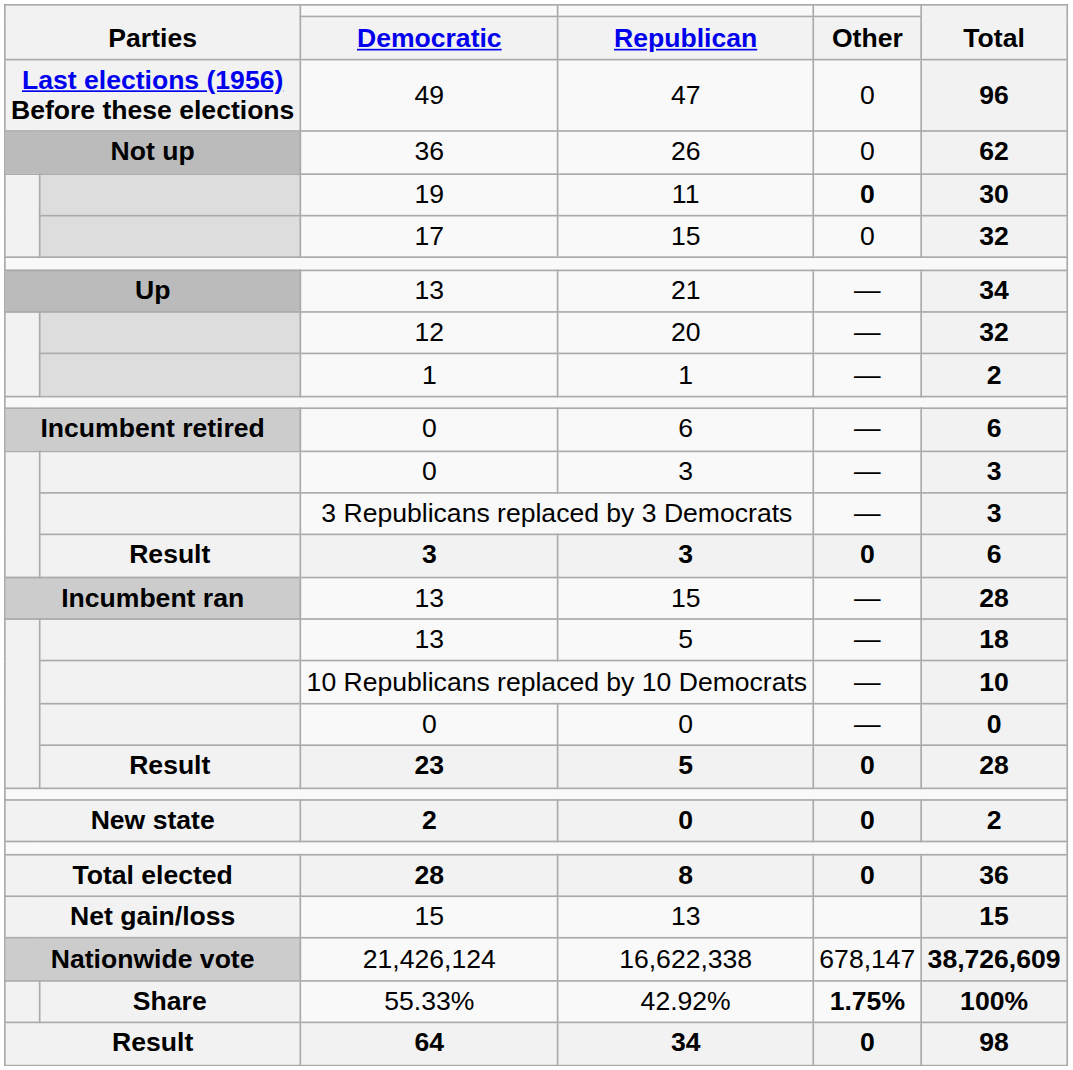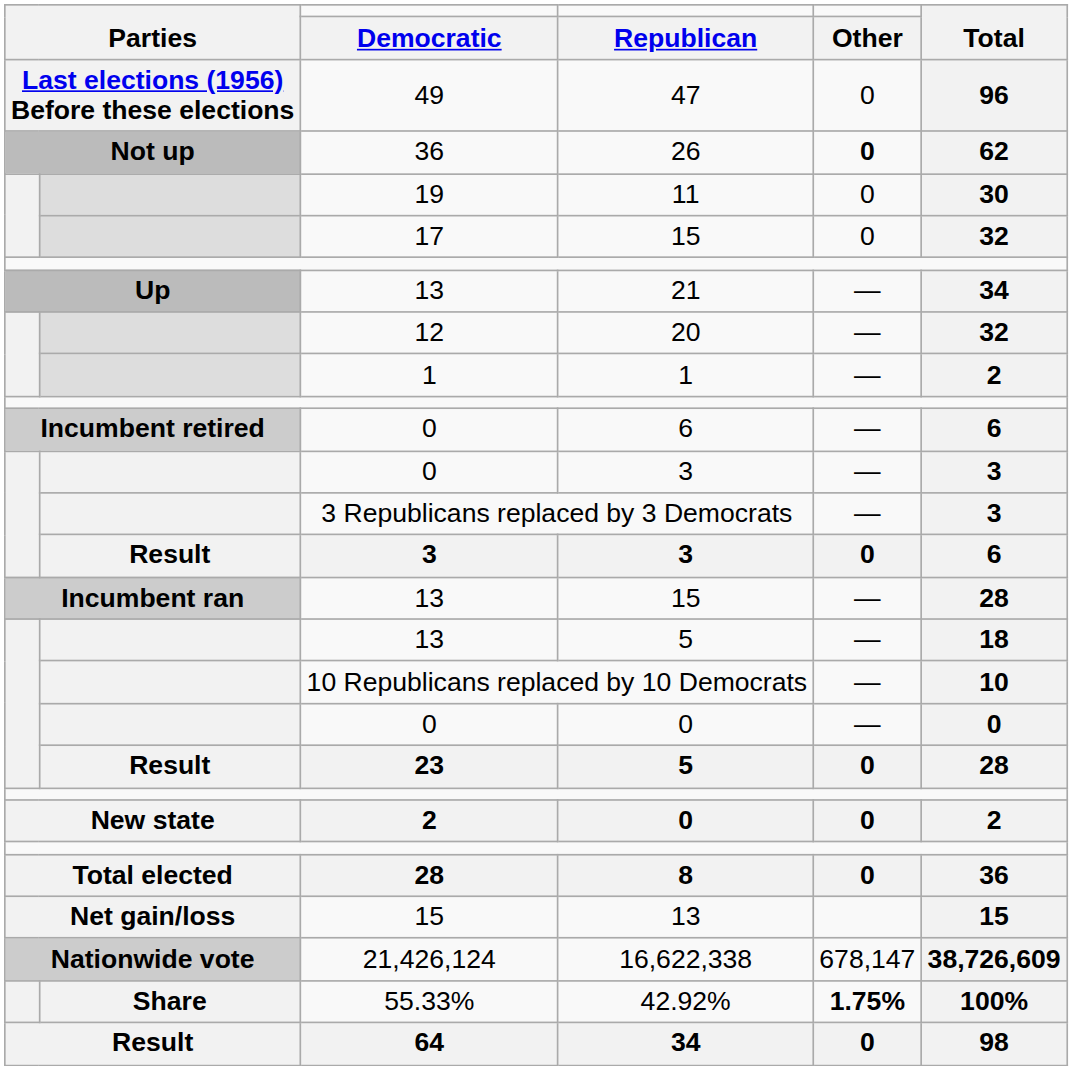(867, 151) normal -> (867, 151) bold
(867, 194) bold -> (867, 194) normal
